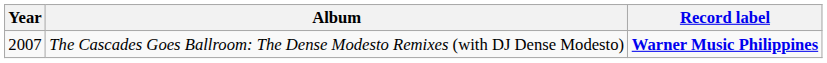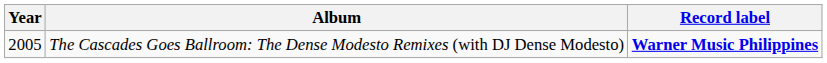(25, 44) 2007 -> (25, 44) 2005
